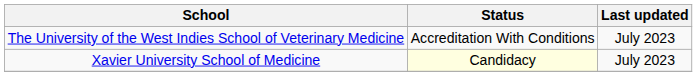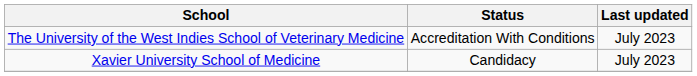(503, 60) lightyellow background -> (503, 60) no background
